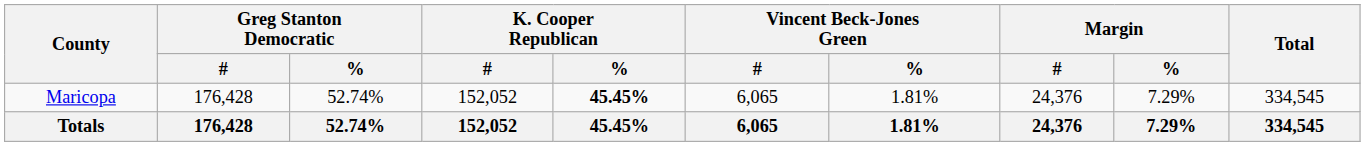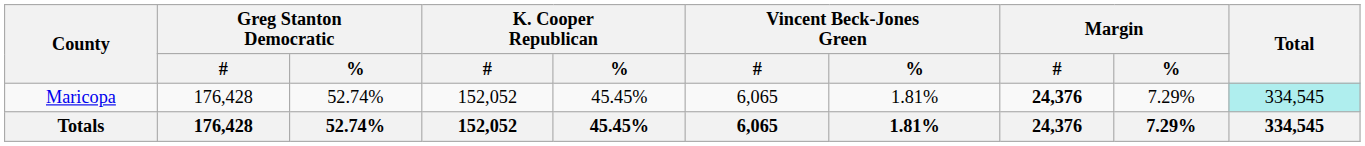(619, 97) bold -> (619, 97) normal
(1057, 97) normal -> (1057, 97) bold
(1294, 97) no background -> (1294, 97) paleturquoise background
